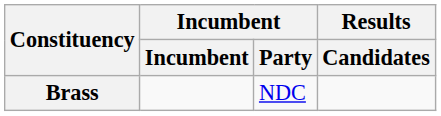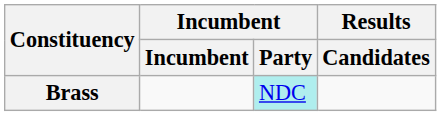(282, 92) no background -> (282, 92) paleturquoise background
